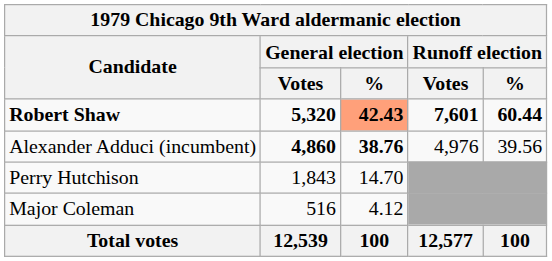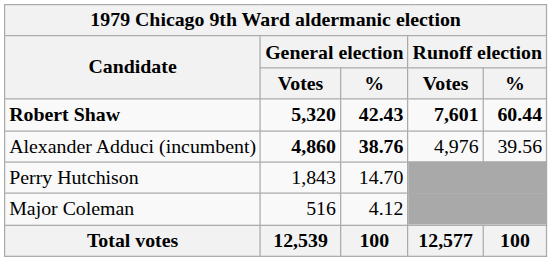(381, 114) lightsalmon background -> (381, 114) no background
